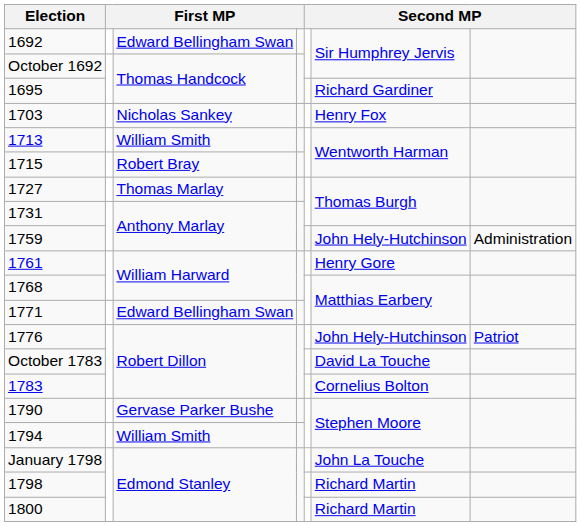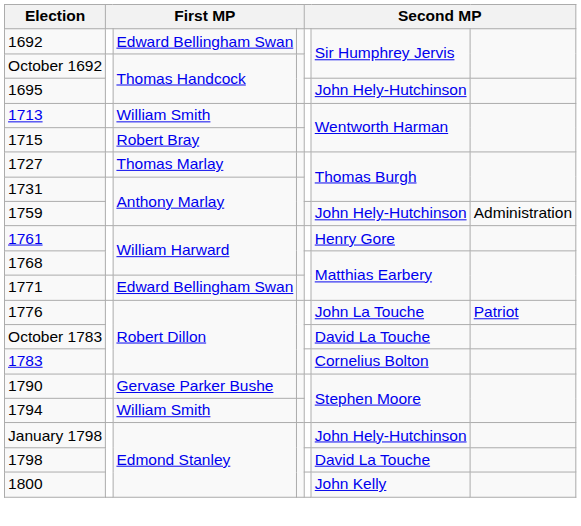(374, 90) Richard Gardiner -> (391, 90) John Hely-Hutchinson
- row: (25, 115)
(391, 336) John Hely-Hutchinson -> (369, 312) John La Touche
(369, 459) John La Touche -> (391, 435) John Hely-Hutchinson
(365, 484) Richard Martin -> (372, 459) David La Touche
(365, 509) Richard Martin -> (351, 484) John Kelly
